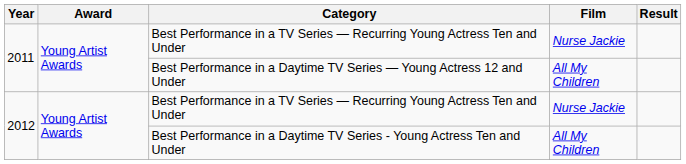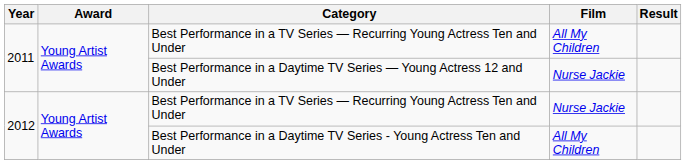(589, 41) Nurse Jackie -> (576, 41) All My Children
(576, 75) All My Children -> (589, 75) Nurse Jackie
